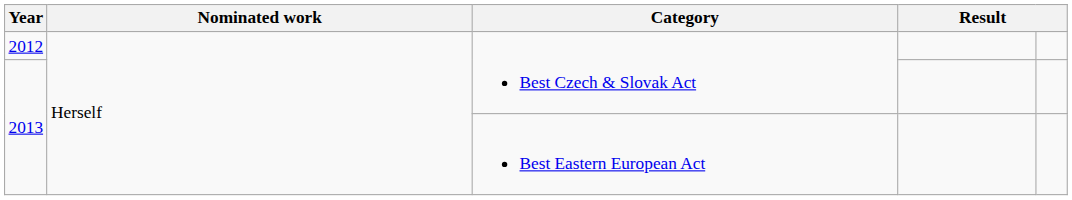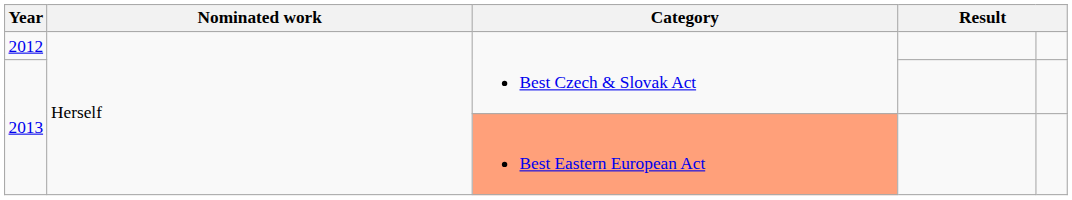(685, 164) no background -> (685, 164) lightsalmon background
